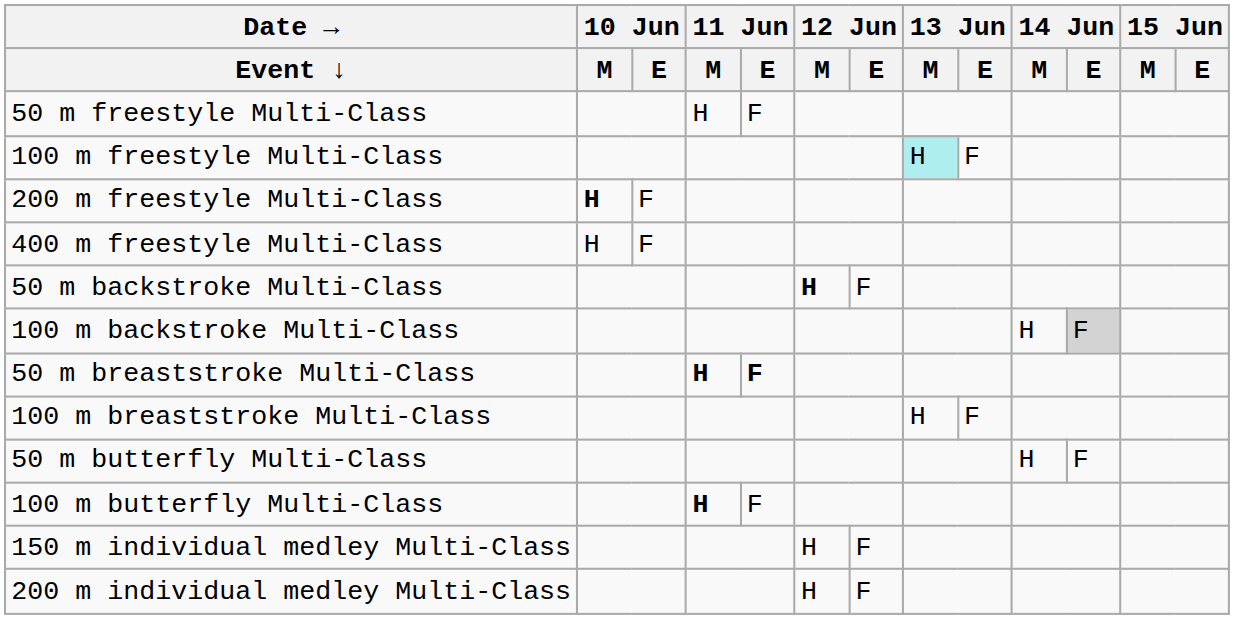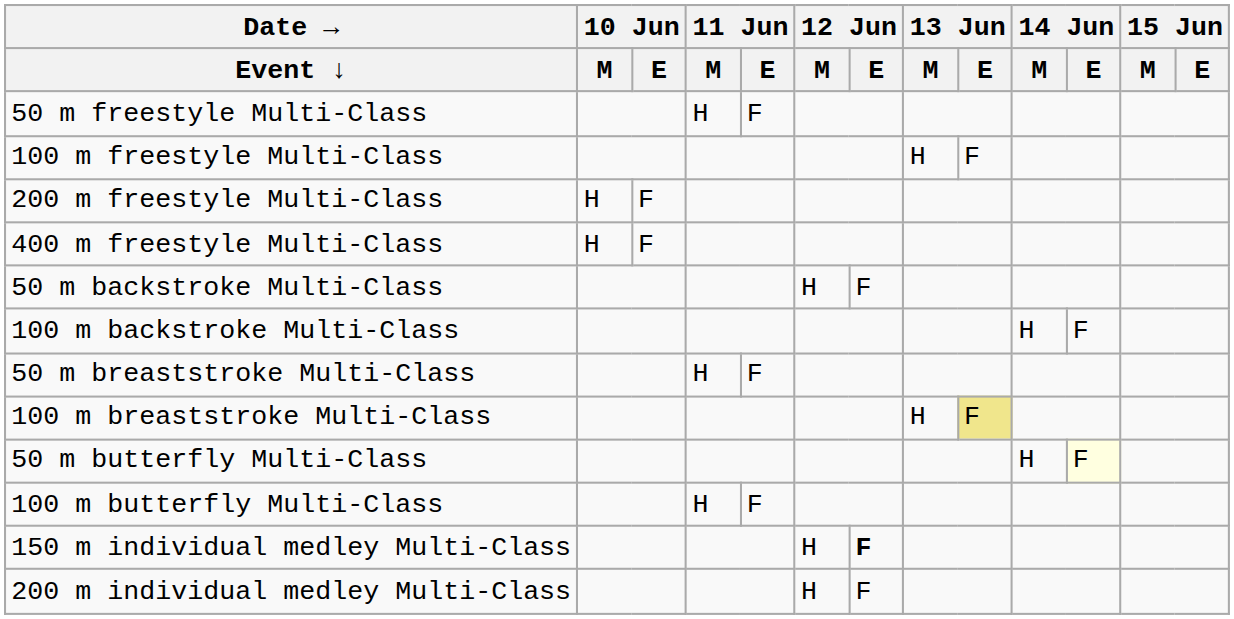(918, 157) paleturquoise background -> (918, 157) no background
(592, 200) bold -> (592, 200) normal
(809, 287) bold -> (809, 287) normal
(1081, 331) lightgrey background -> (1081, 331) no background
(700, 374) bold -> (700, 374) normal
(755, 374) bold -> (755, 374) normal
(972, 418) no background -> (972, 418) khaki background
(1081, 461) no background -> (1081, 461) lightyellow background
(700, 505) bold -> (700, 505) normal
(863, 548) normal -> (863, 548) bold
